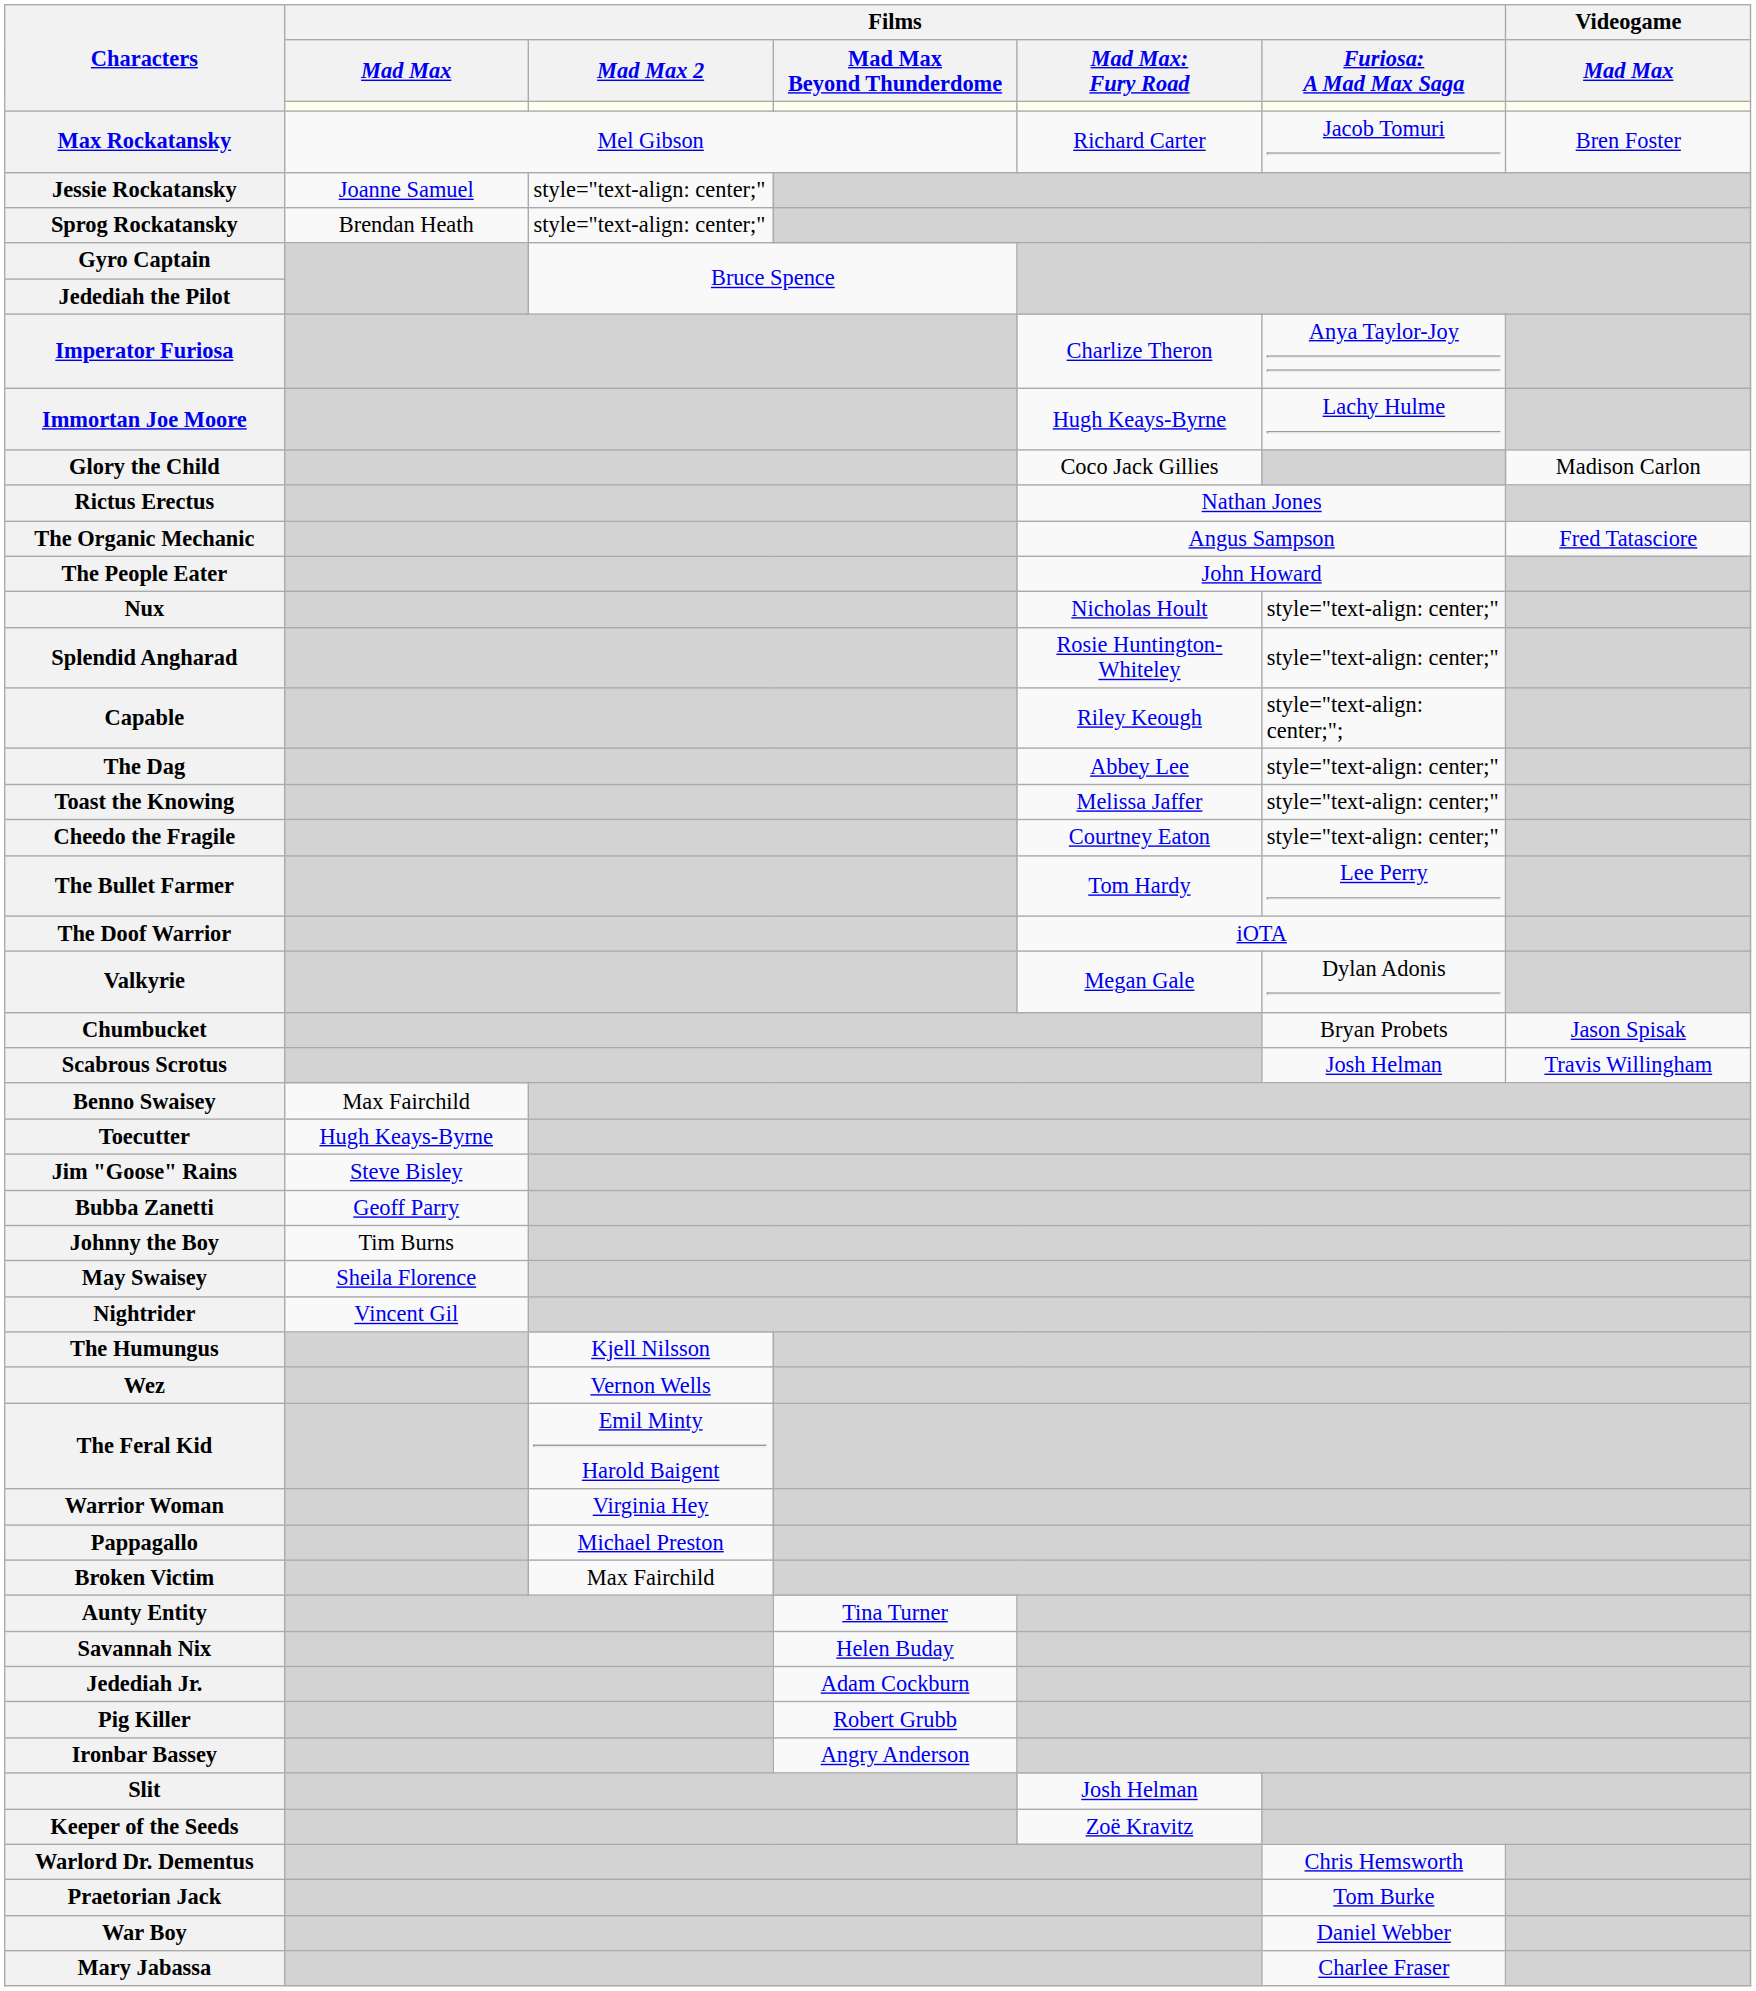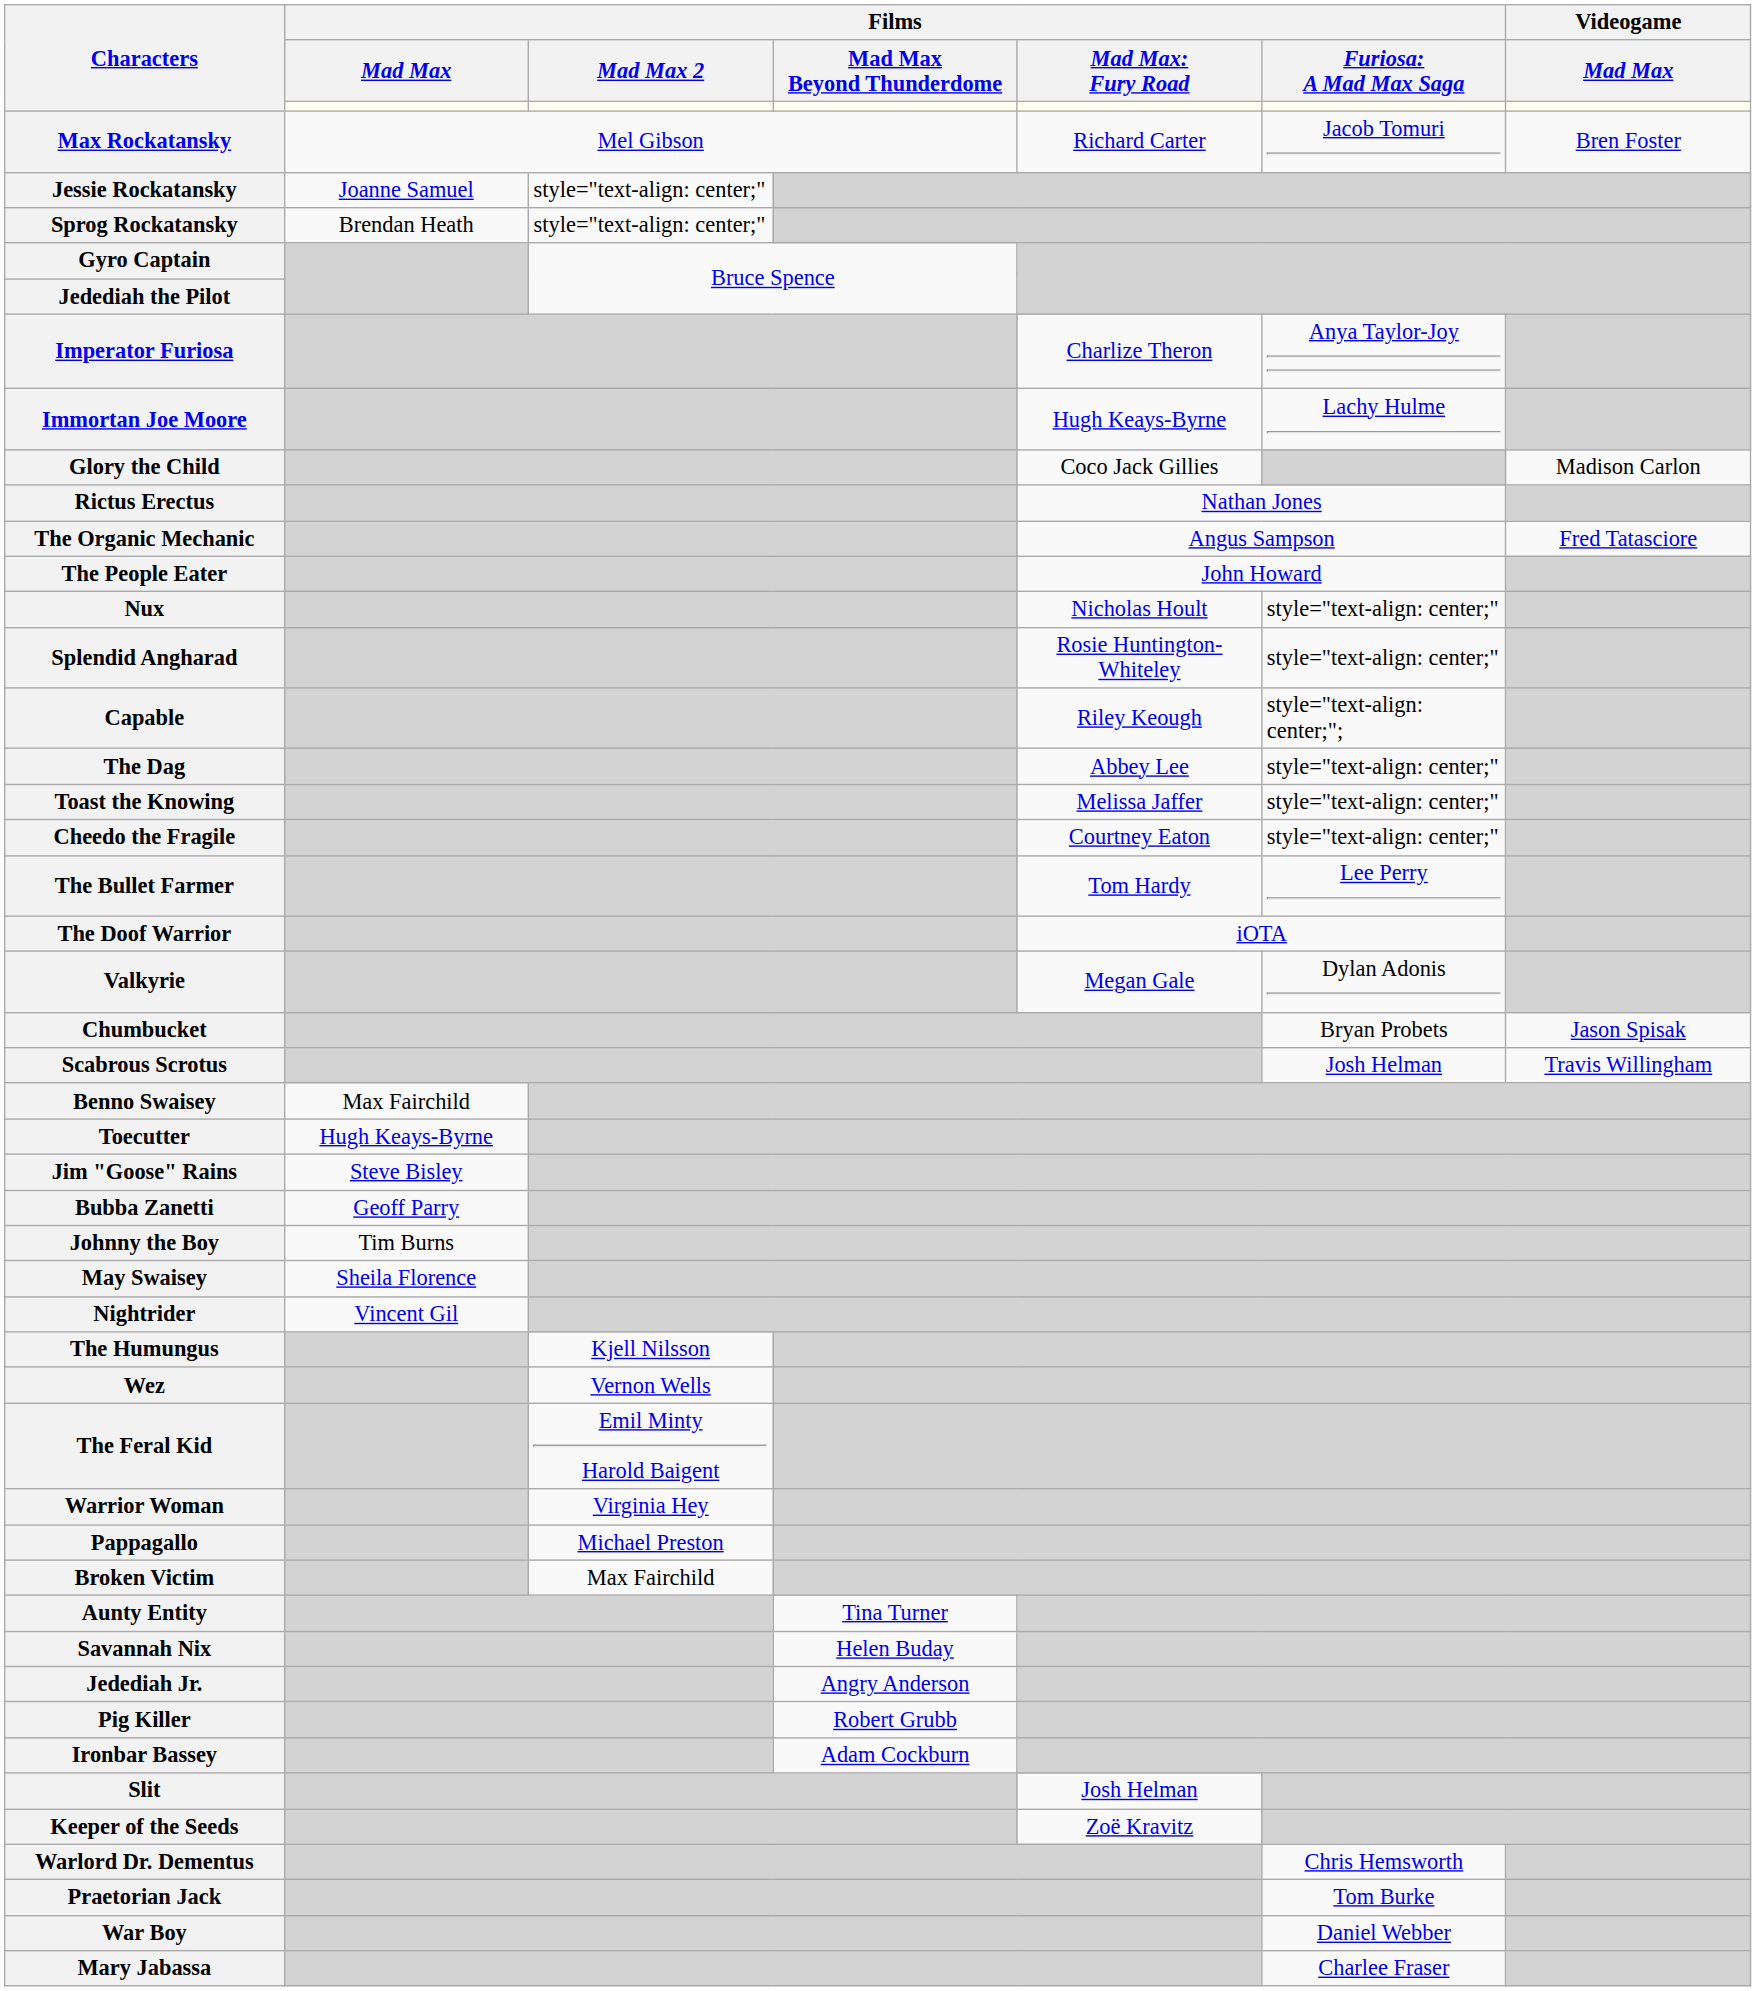(895, 1684) Adam Cockburn -> (895, 1684) Angry Anderson
(895, 1755) Angry Anderson -> (895, 1755) Adam Cockburn
